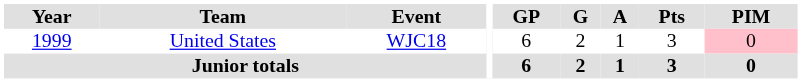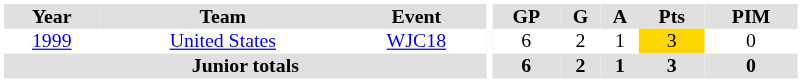(672, 41) no background -> (672, 41) gold background
(751, 41) pink background -> (751, 41) no background
